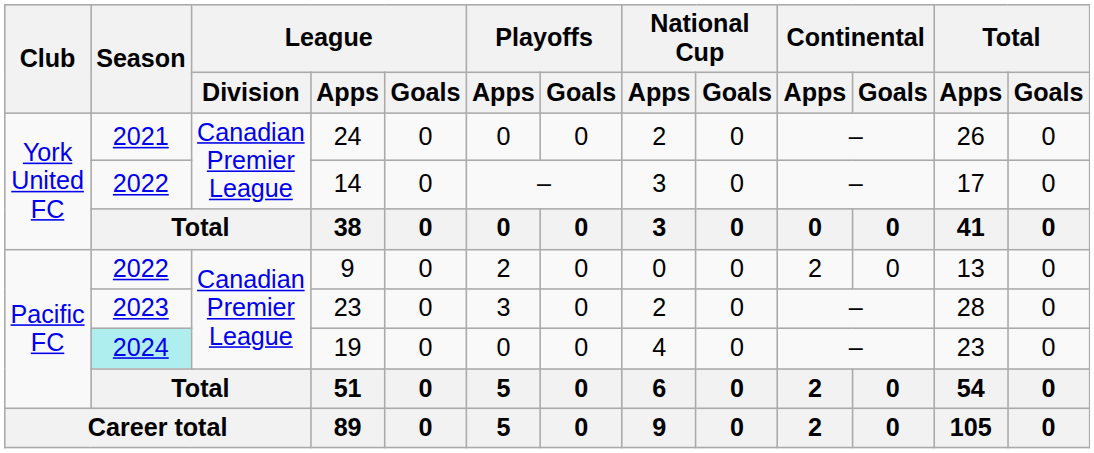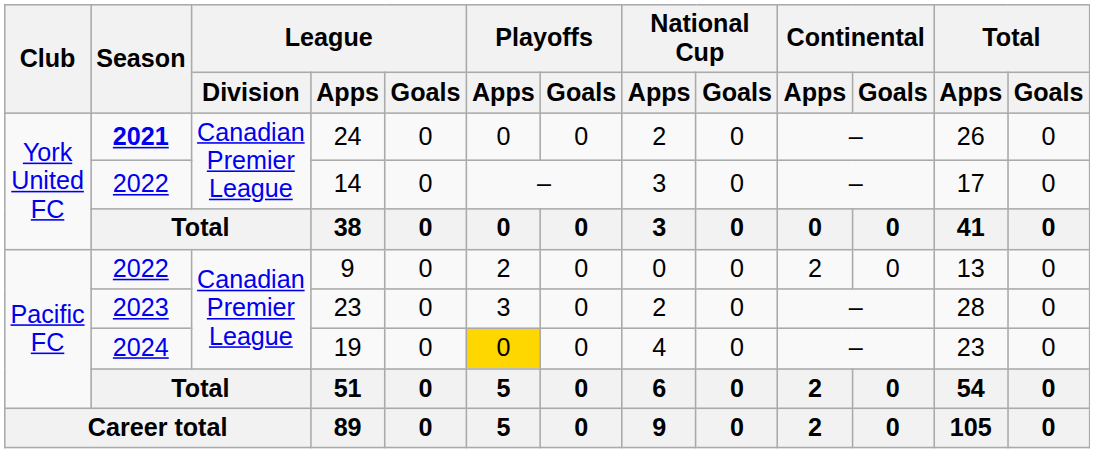(141, 136) normal -> (141, 136) bold
(141, 348) paleturquoise background -> (141, 348) no background
(503, 348) no background -> (503, 348) gold background
